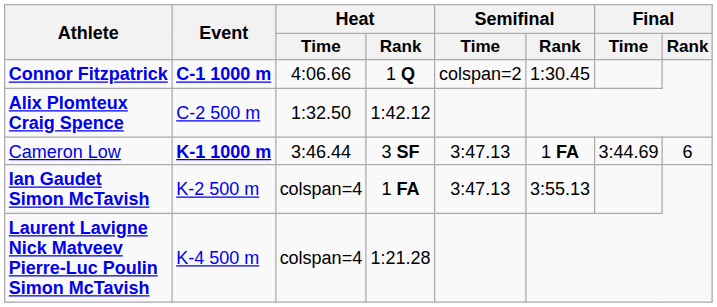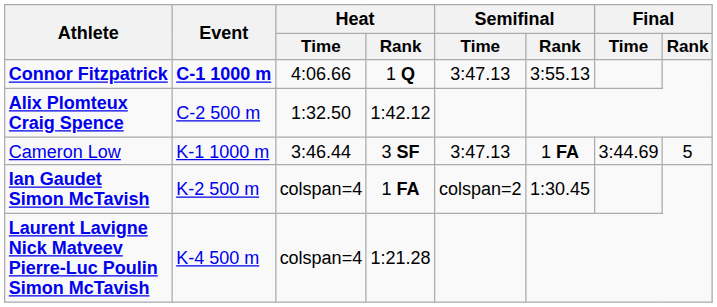(480, 75) colspan=2 -> (480, 75) 3:47.13
(560, 75) 1:30.45 -> (560, 75) 3:55.13
(224, 151) bold -> (223, 151) normal
(688, 151) 6 -> (688, 151) 5
(480, 190) 3:47.13 -> (480, 190) colspan=2
(560, 190) 3:55.13 -> (560, 190) 1:30.45
